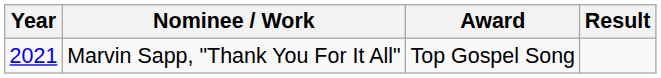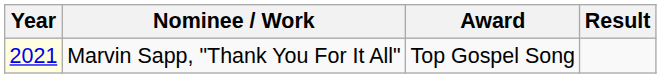(33, 55) no background -> (33, 55) lightyellow background
